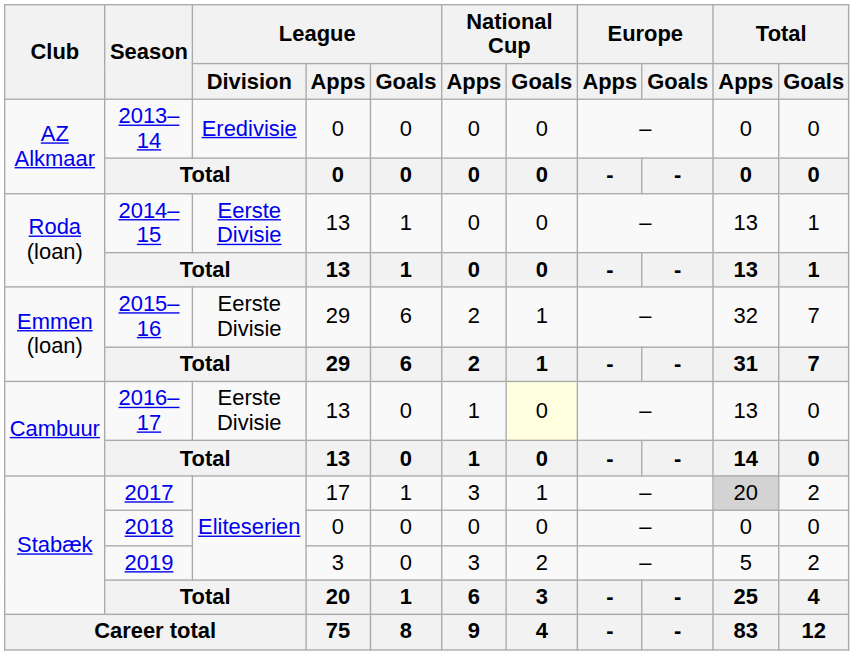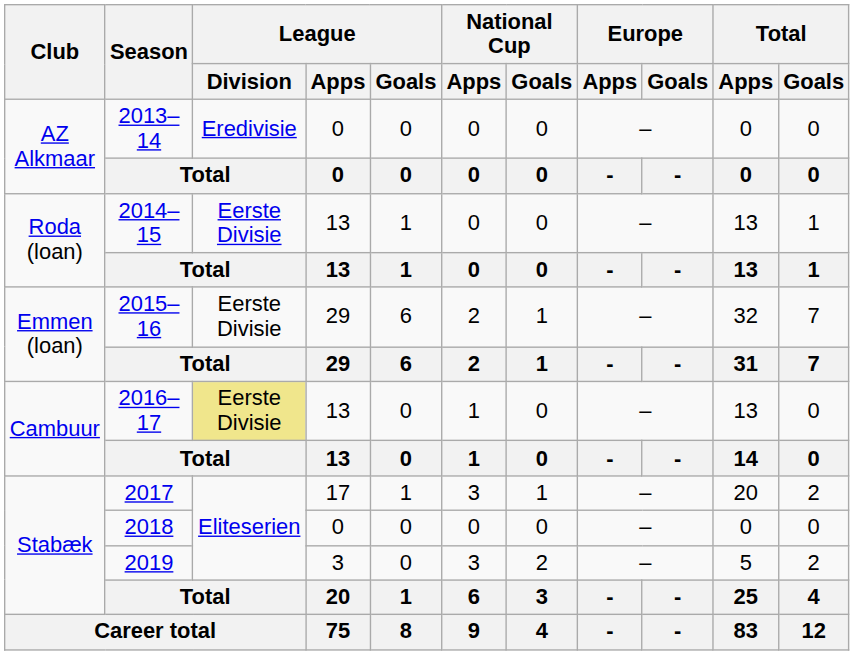(249, 410) no background -> (249, 410) khaki background
(542, 410) lightyellow background -> (542, 410) no background
(746, 492) lightgrey background -> (746, 492) no background
